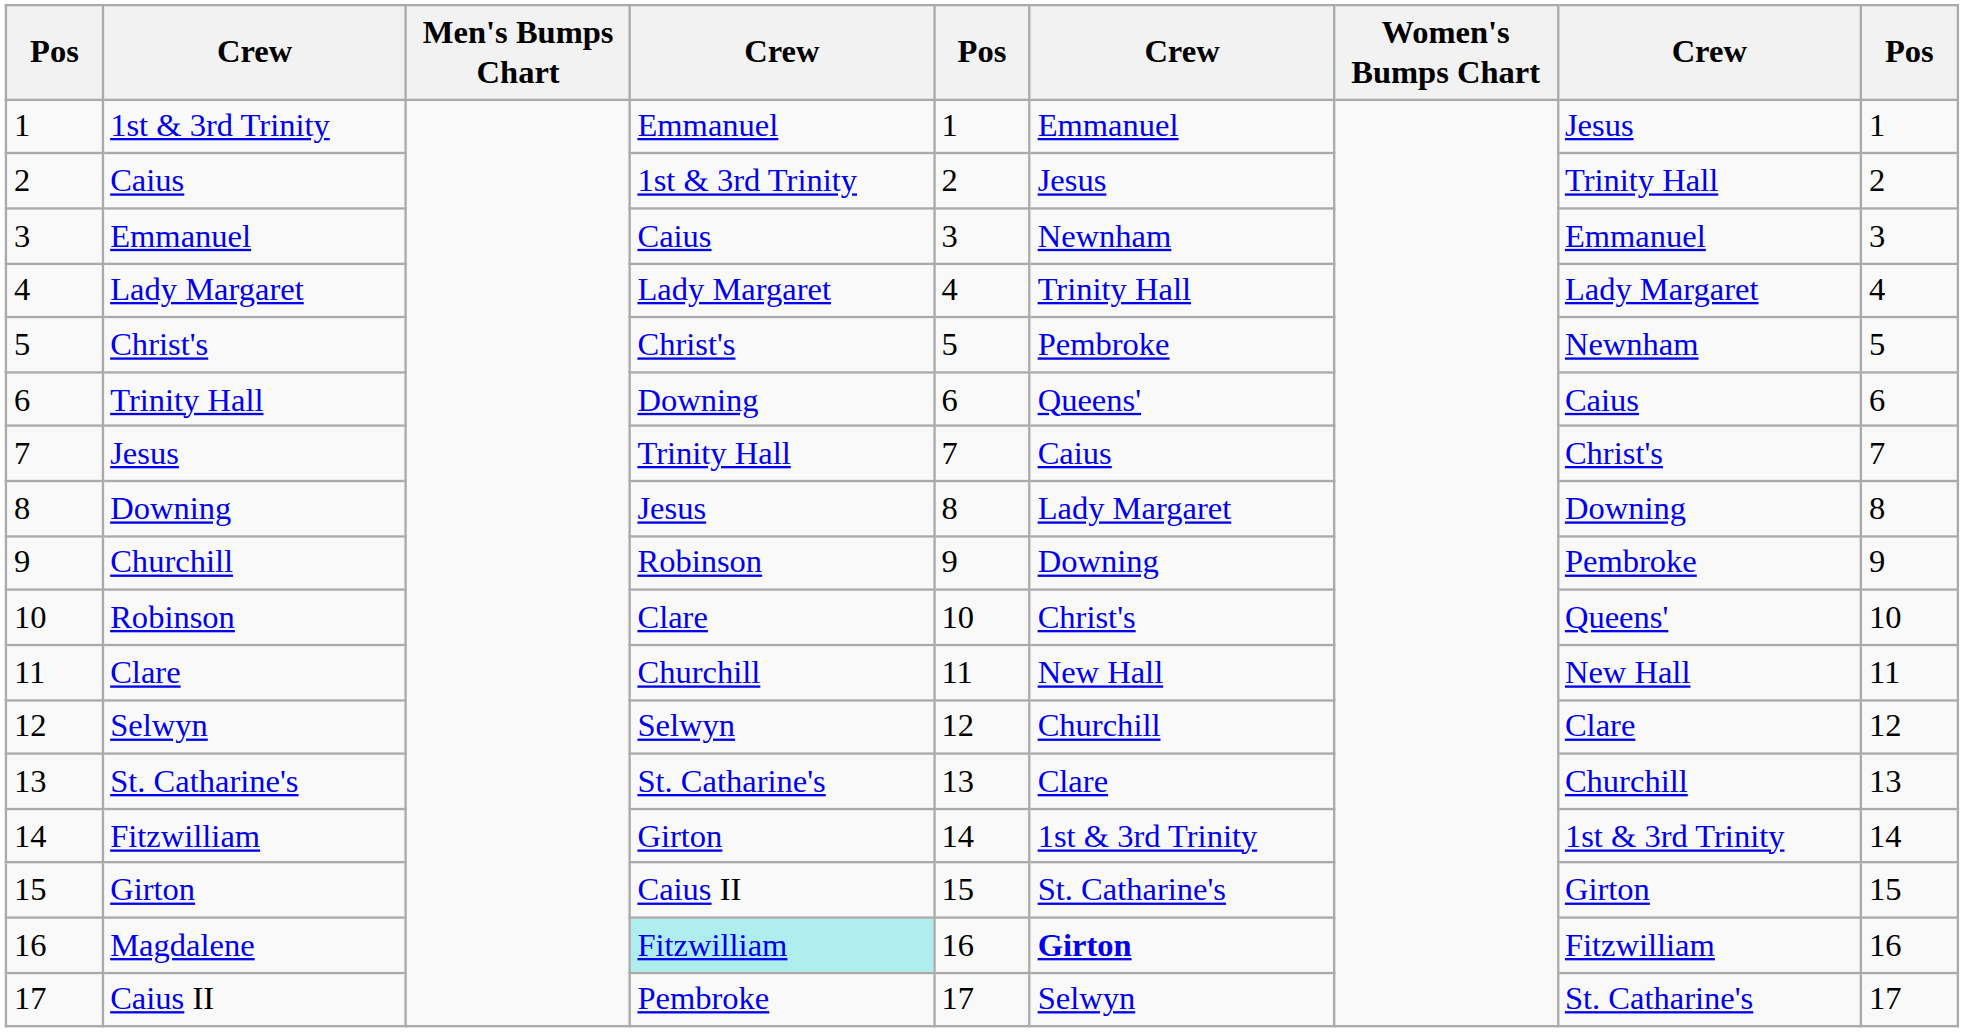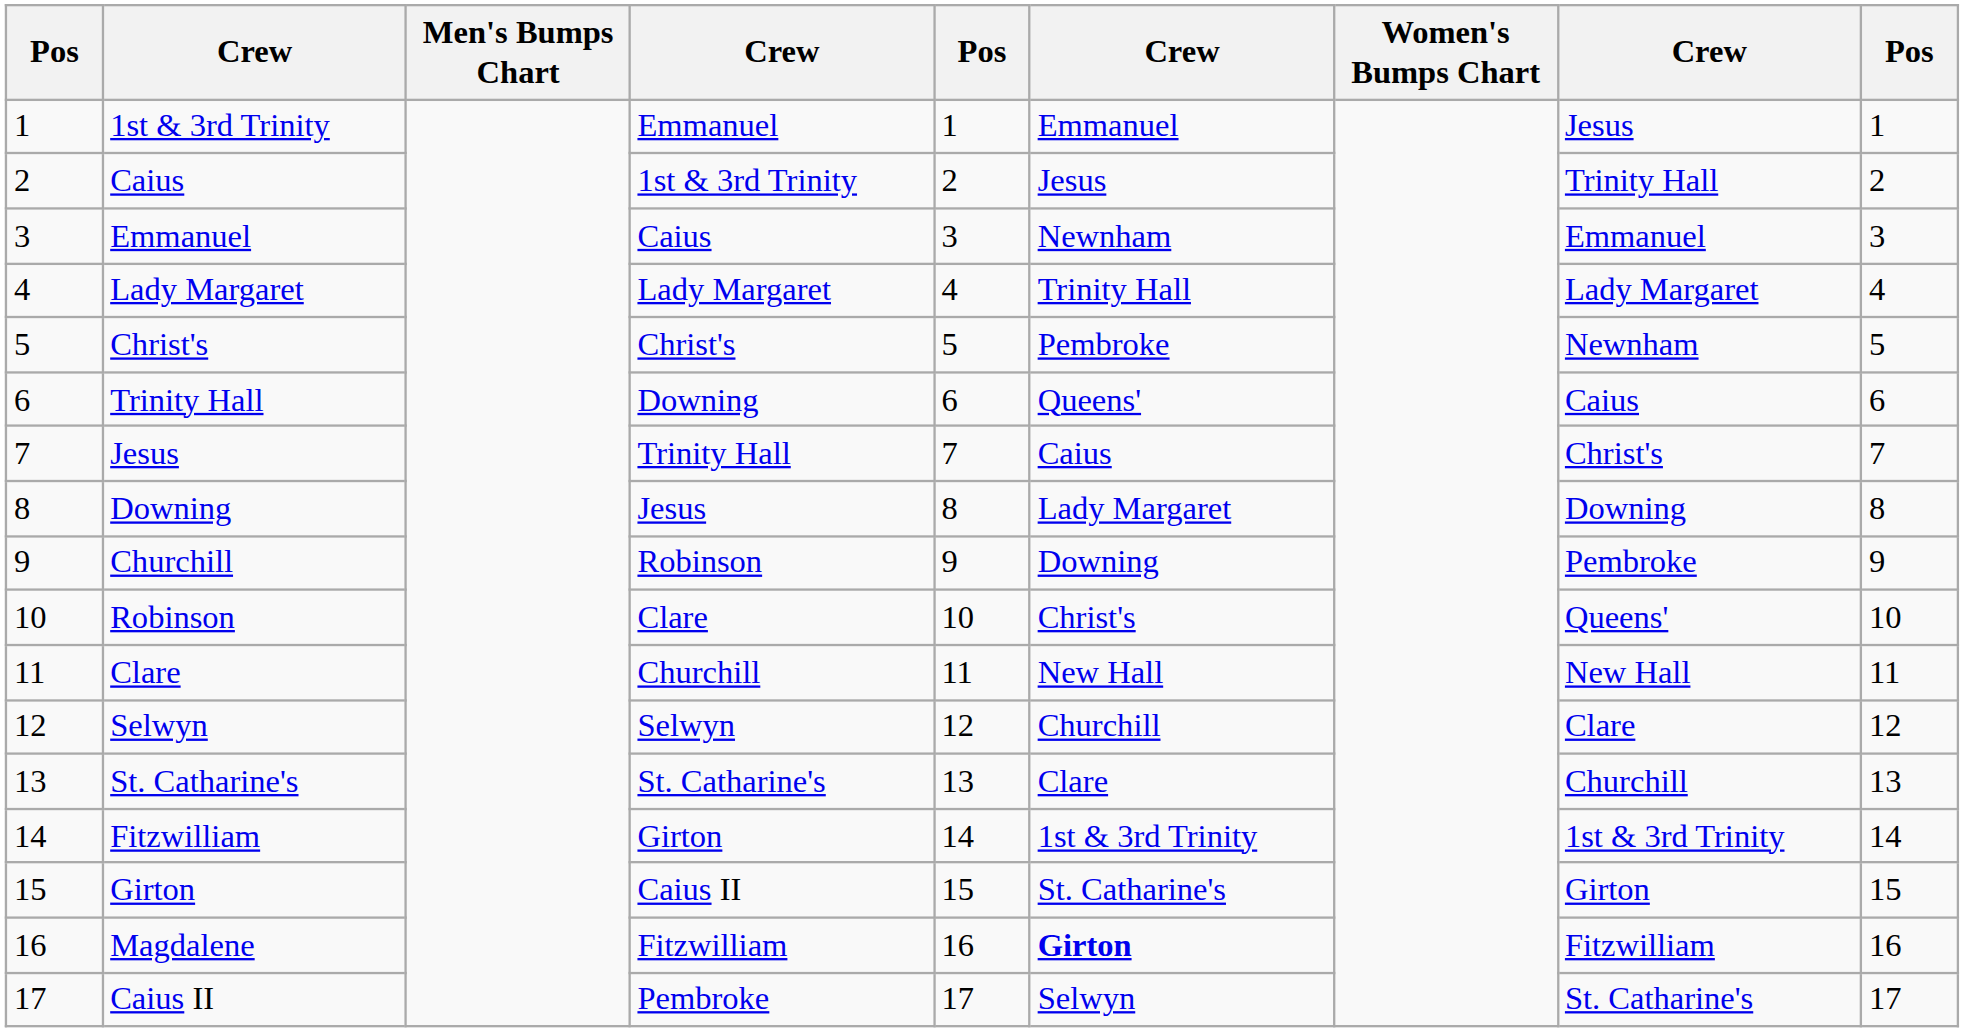(712, 944) paleturquoise background -> (712, 944) no background
